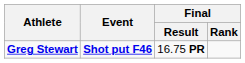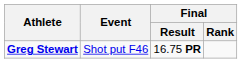(118, 50) bold -> (116, 50) normal
